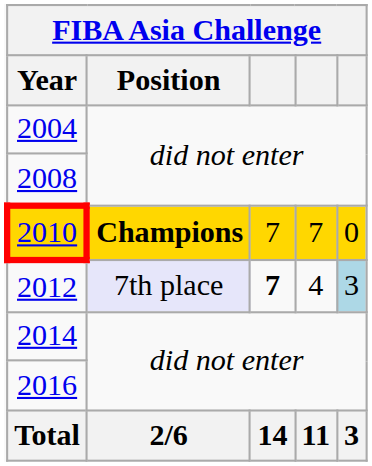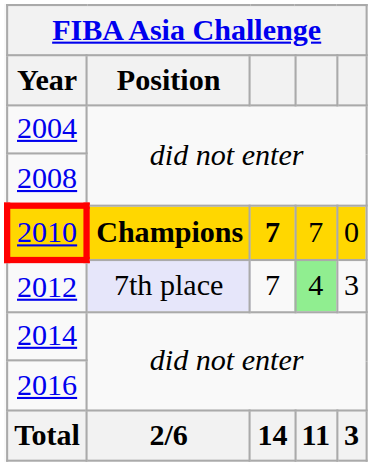(272, 232) normal -> (272, 232) bold
(272, 285) bold -> (272, 285) normal
(316, 285) no background -> (316, 285) lightgreen background
(352, 285) lightblue background -> (352, 285) no background
